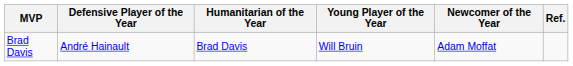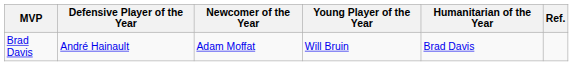columns swapped: (255, 18) <-> (489, 18)
